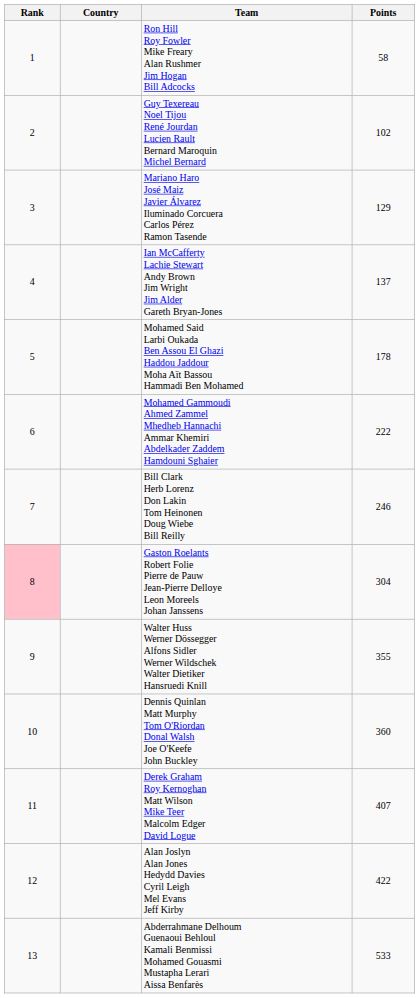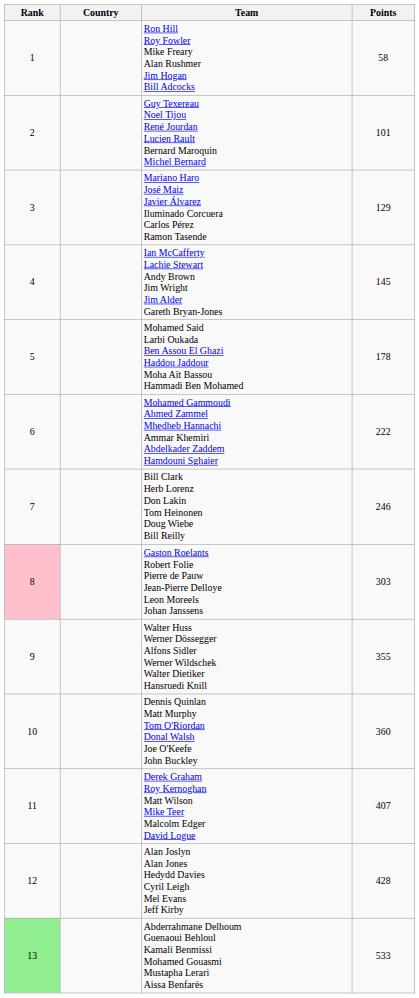(383, 133) 102 -> (383, 133) 101
(383, 282) 137 -> (383, 282) 145
(383, 581) 304 -> (383, 581) 303
(383, 881) 422 -> (383, 881) 428
(32, 955) no background -> (32, 955) lightgreen background
